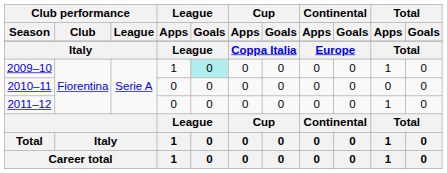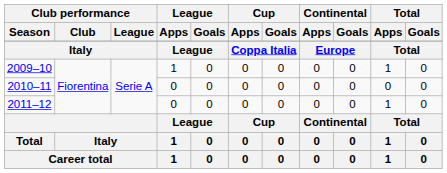(209, 68) paleturquoise background -> (209, 68) no background
